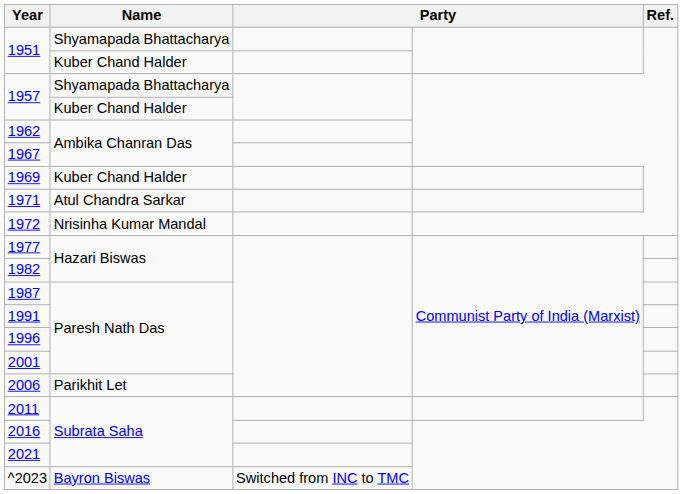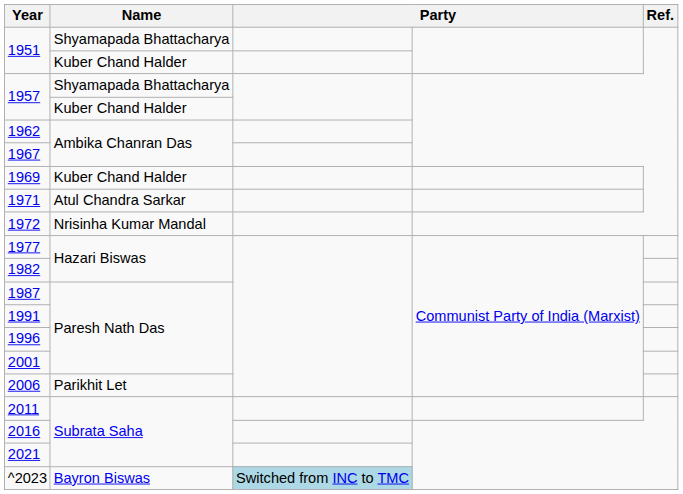(323, 477) no background -> (323, 477) lightblue background
